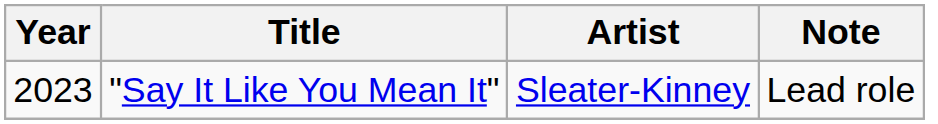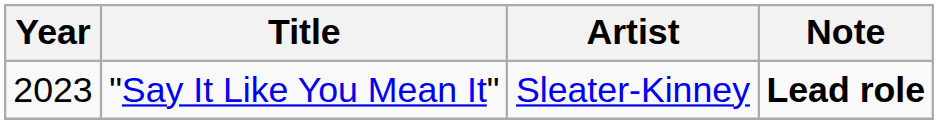(841, 89) normal -> (846, 89) bold
